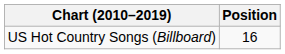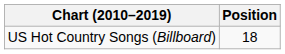(250, 37) 16 -> (250, 37) 18
